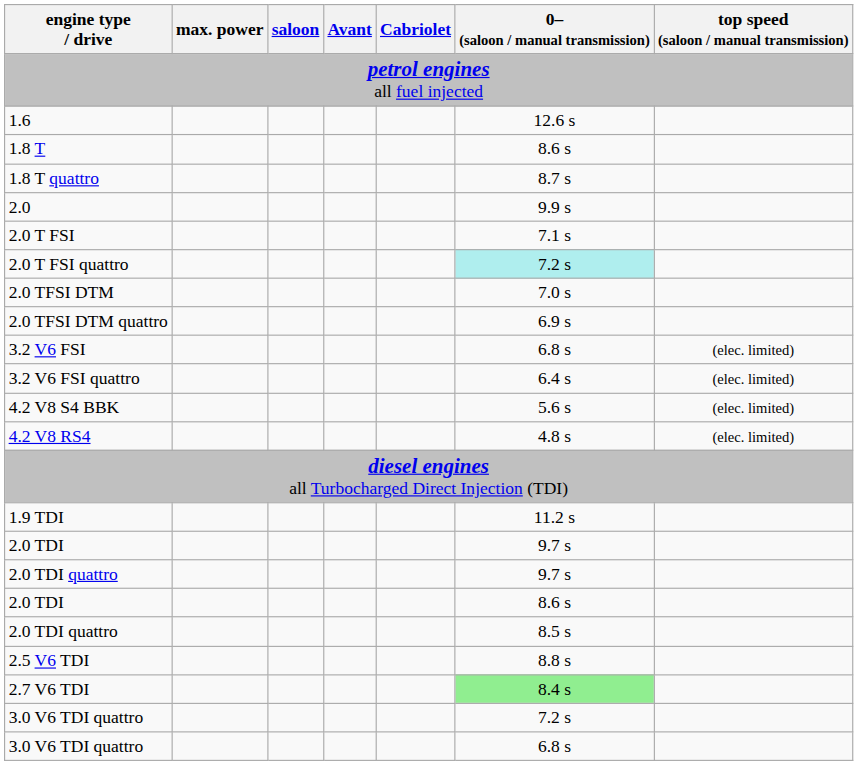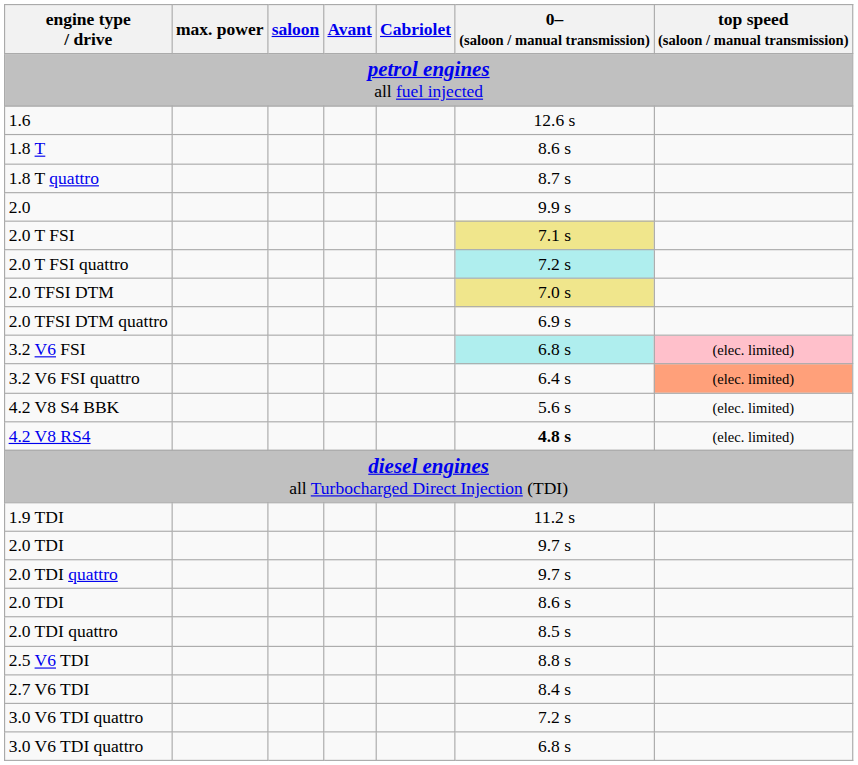(554, 235) no background -> (554, 235) khaki background
(554, 292) no background -> (554, 292) khaki background
(554, 350) no background -> (554, 350) paleturquoise background
(753, 351) no background -> (753, 351) pink background
(753, 380) no background -> (753, 380) lightsalmon background
(554, 435) normal -> (554, 435) bold
(554, 689) lightgreen background -> (554, 689) no background
